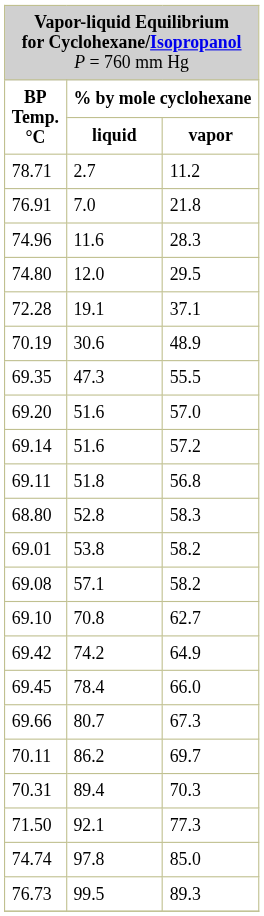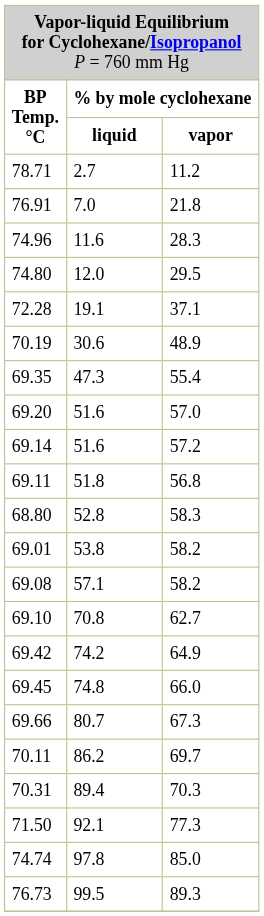(185, 377) 55.5 -> (185, 377) 55.4
(89, 687) 78.4 -> (89, 687) 74.8
